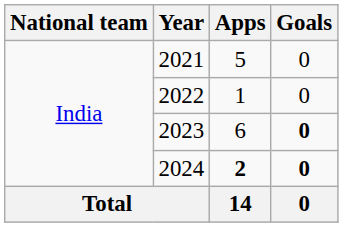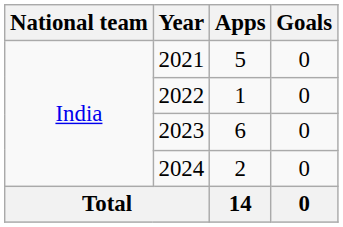(304, 131) bold -> (304, 131) normal
(240, 167) bold -> (240, 167) normal
(304, 167) bold -> (304, 167) normal
